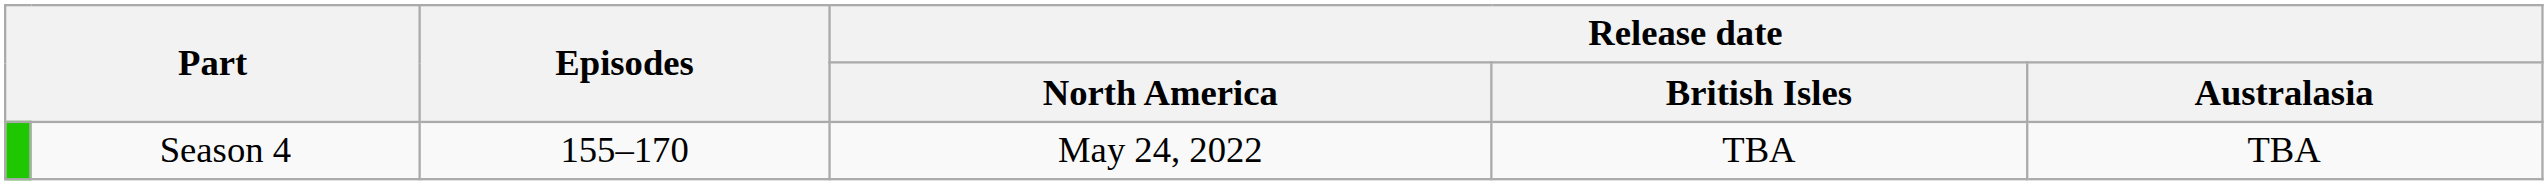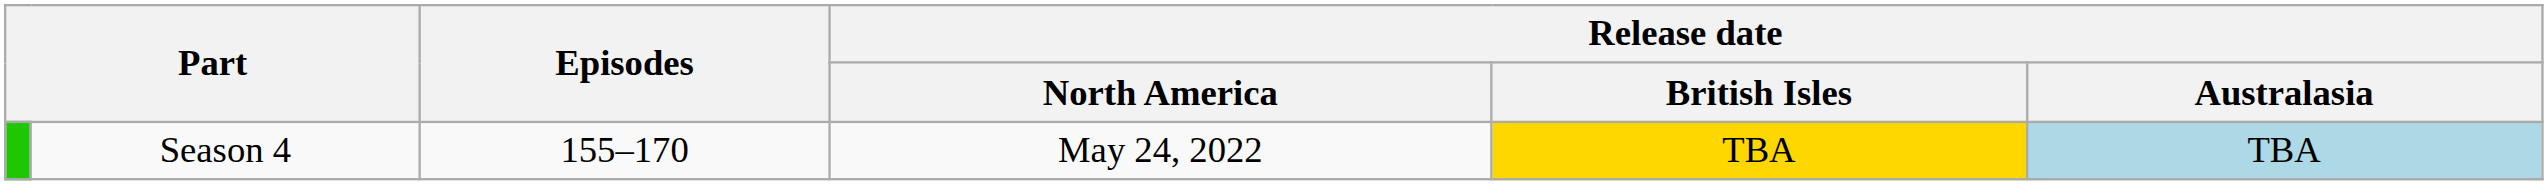(1759, 149) no background -> (1759, 149) gold background
(2284, 149) no background -> (2284, 149) lightblue background
